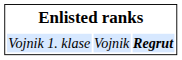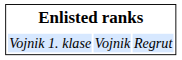(153, 43) bold -> (153, 43) normal
